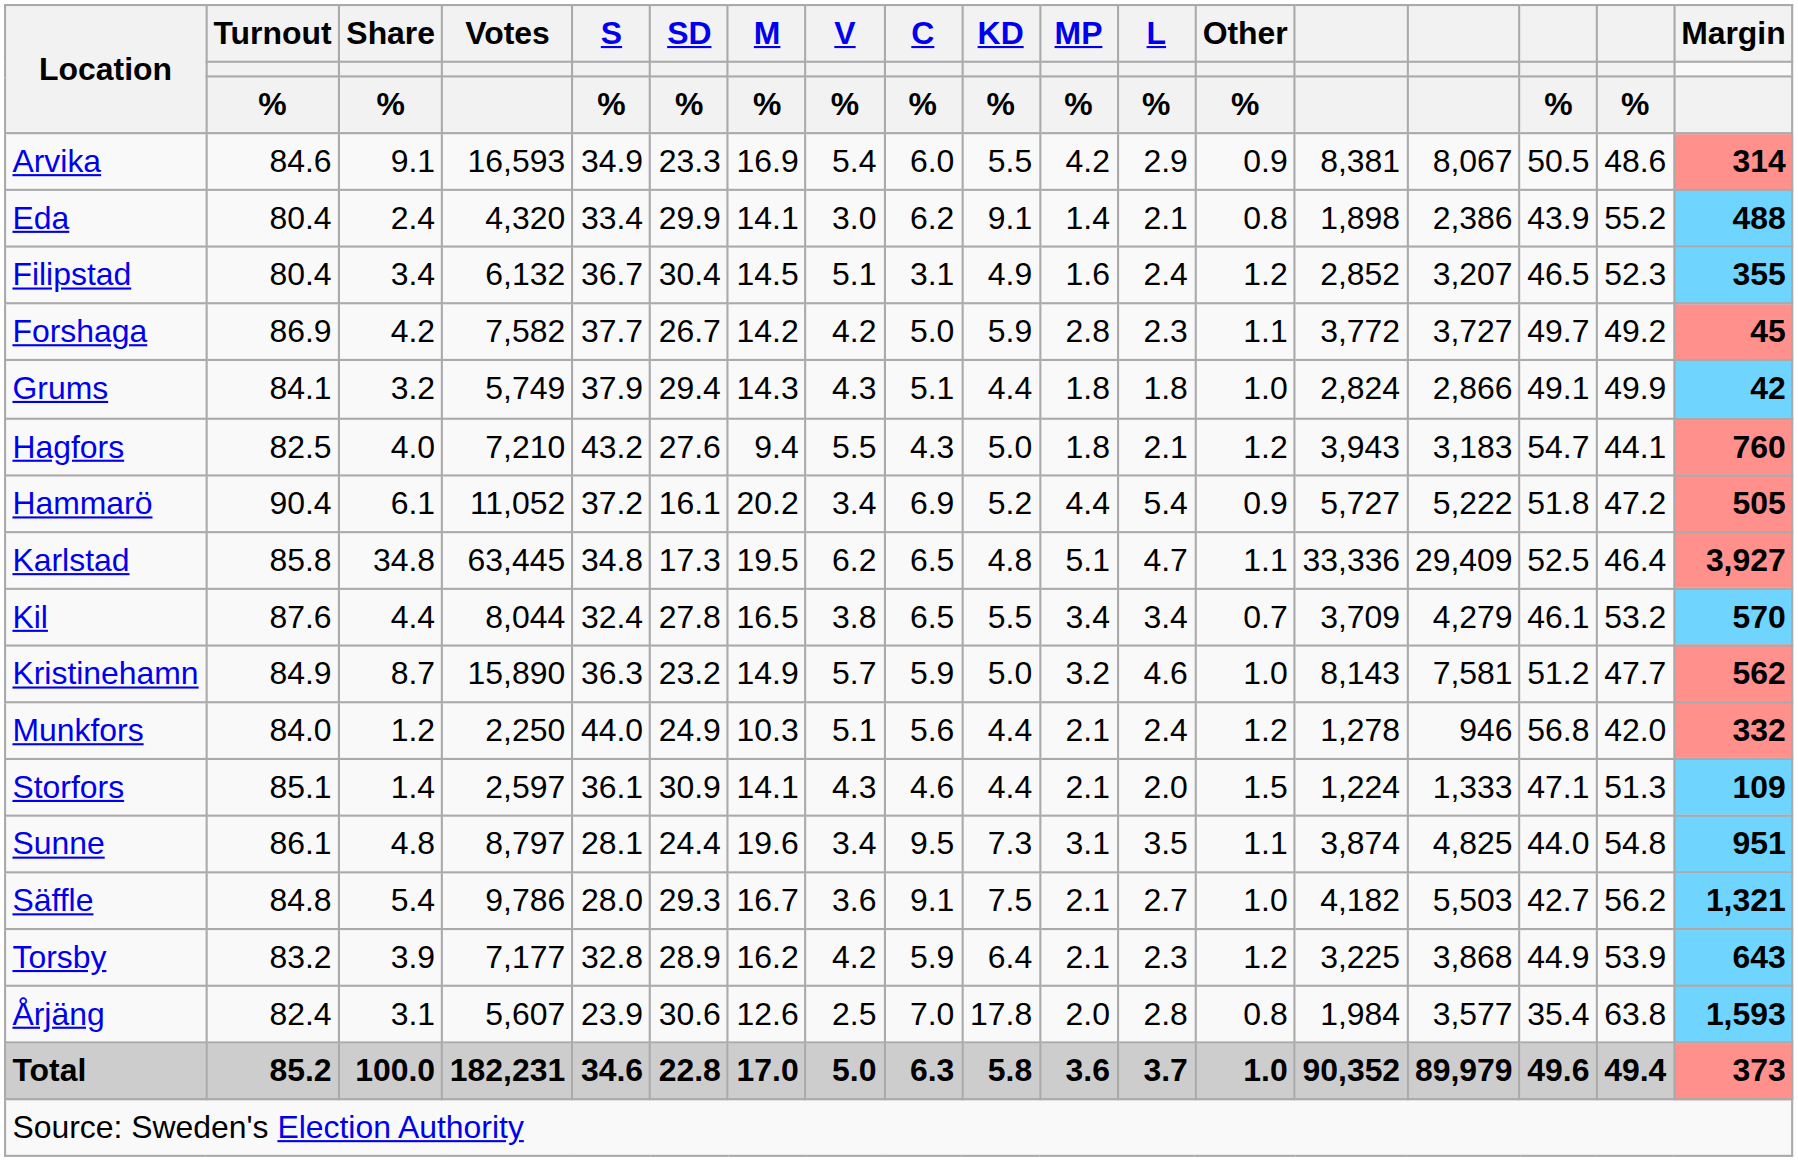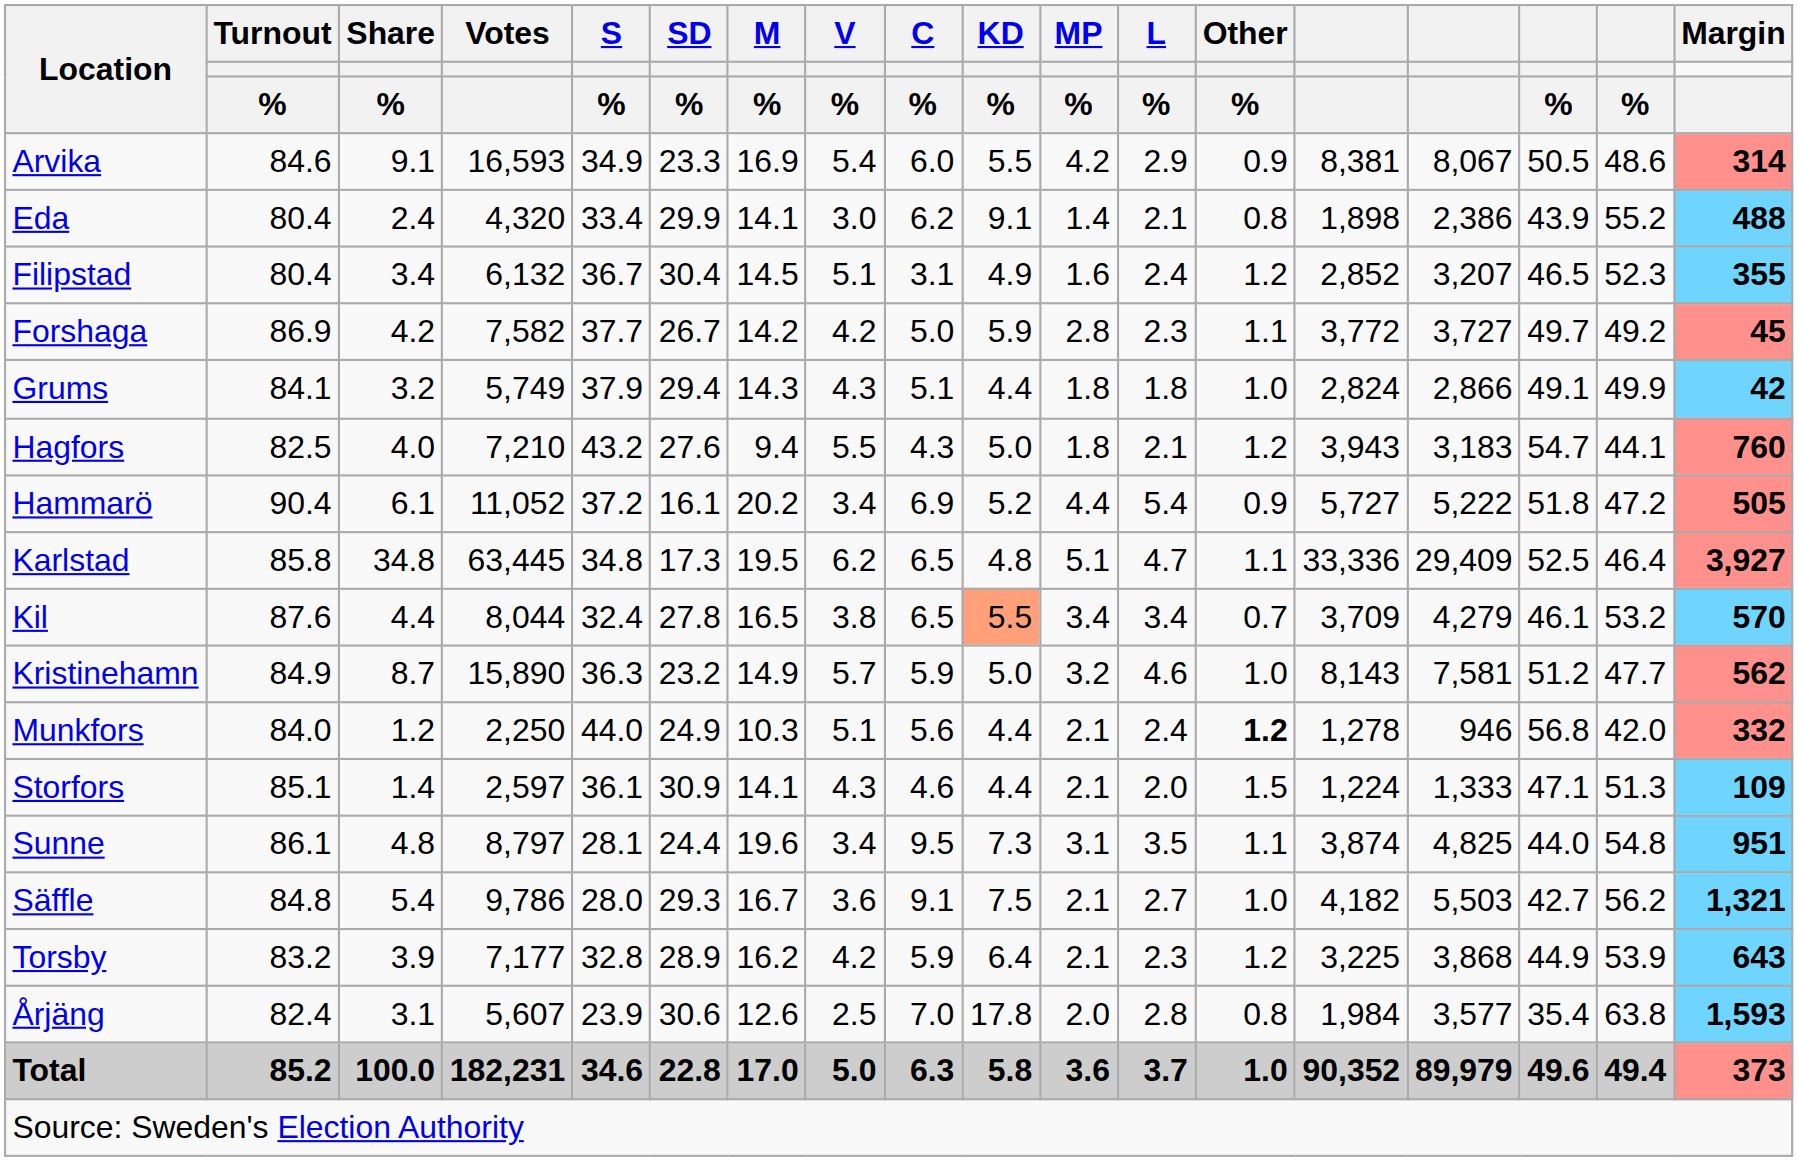(1010, 616) no background -> (1010, 616) lightsalmon background
(1266, 729) normal -> (1266, 729) bold
